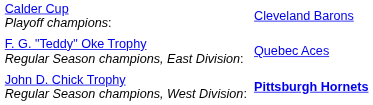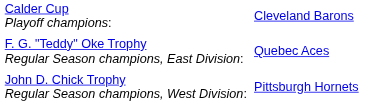(311, 87) bold -> (306, 87) normal
